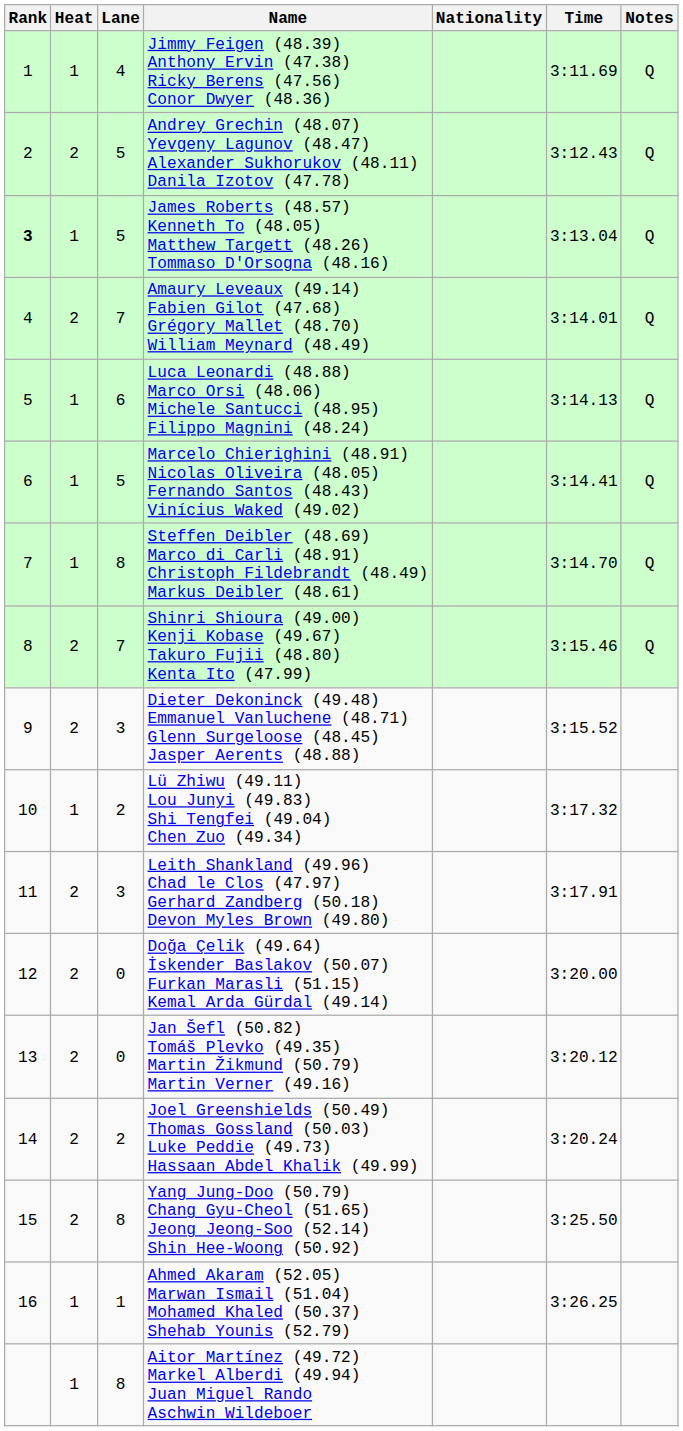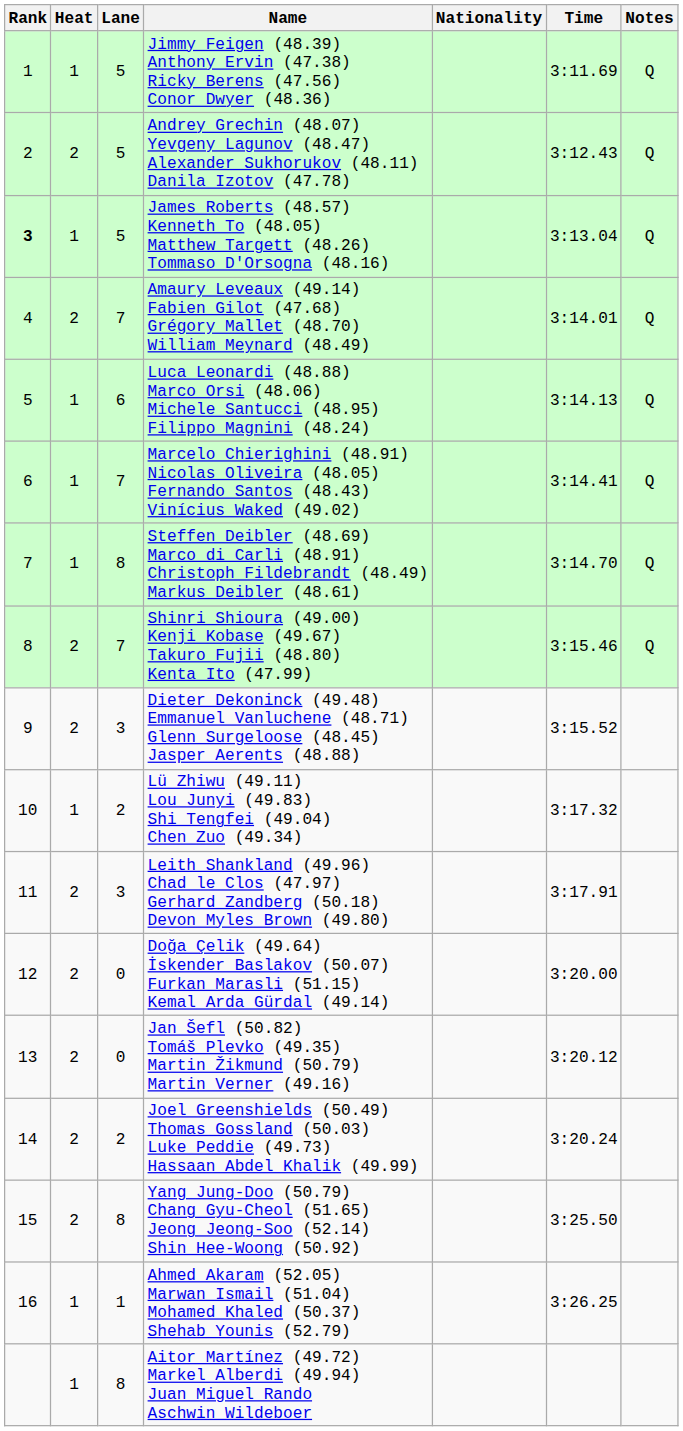(121, 72) 4 -> (121, 72) 5
(121, 482) 5 -> (121, 482) 7
